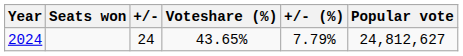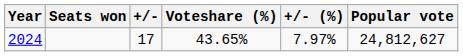(146, 40) 24 -> (146, 40) 17
(314, 40) 7.79% -> (314, 40) 7.97%
